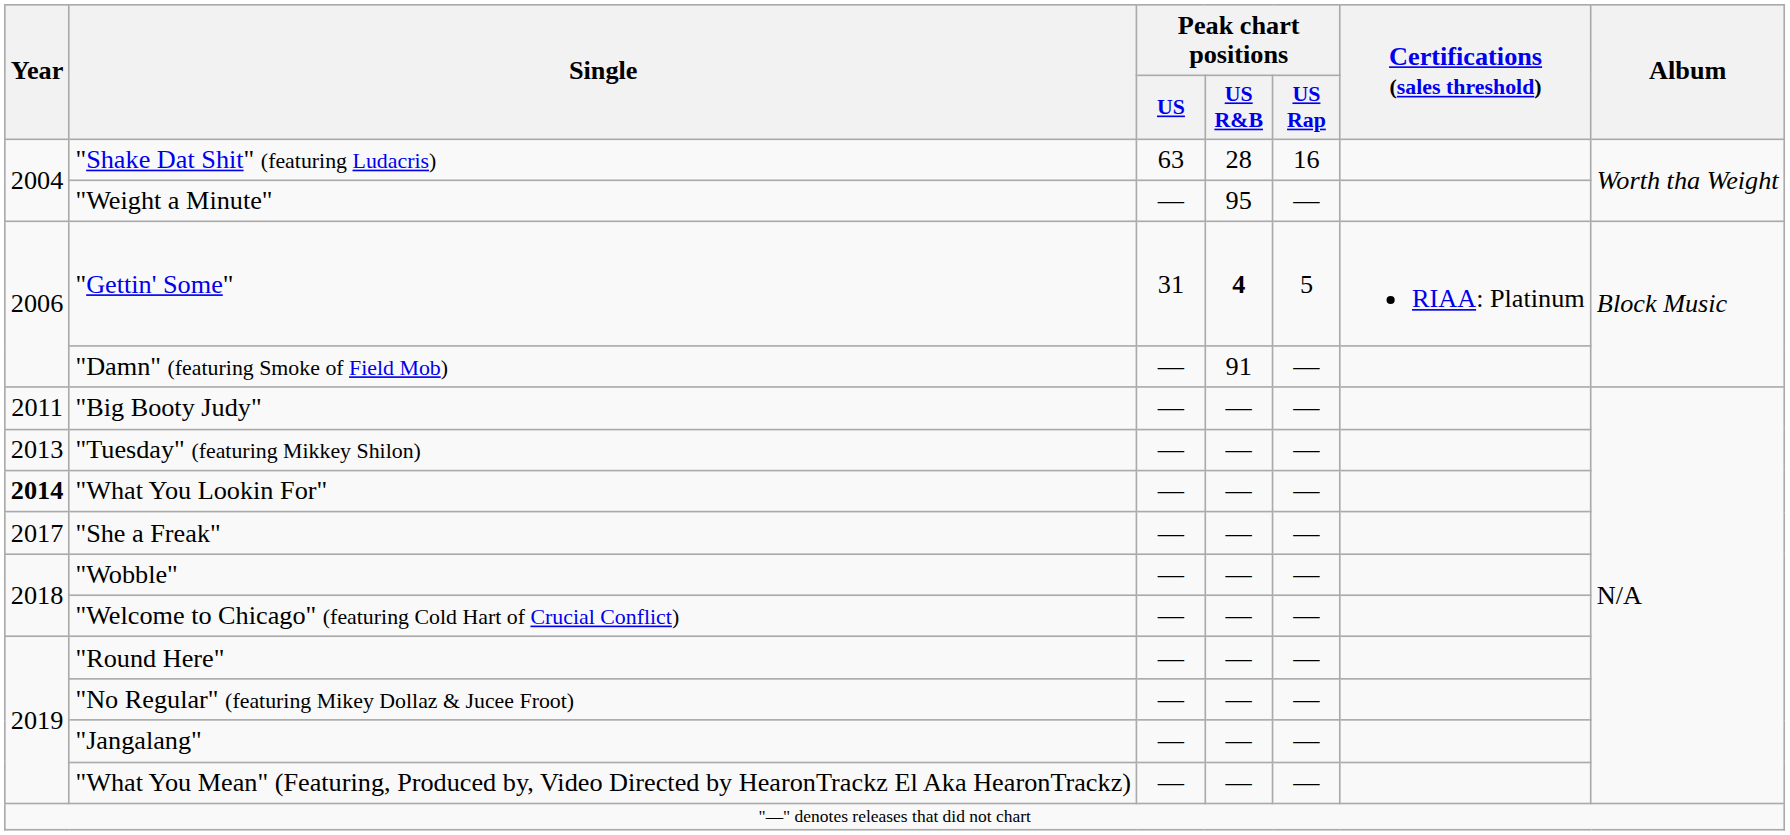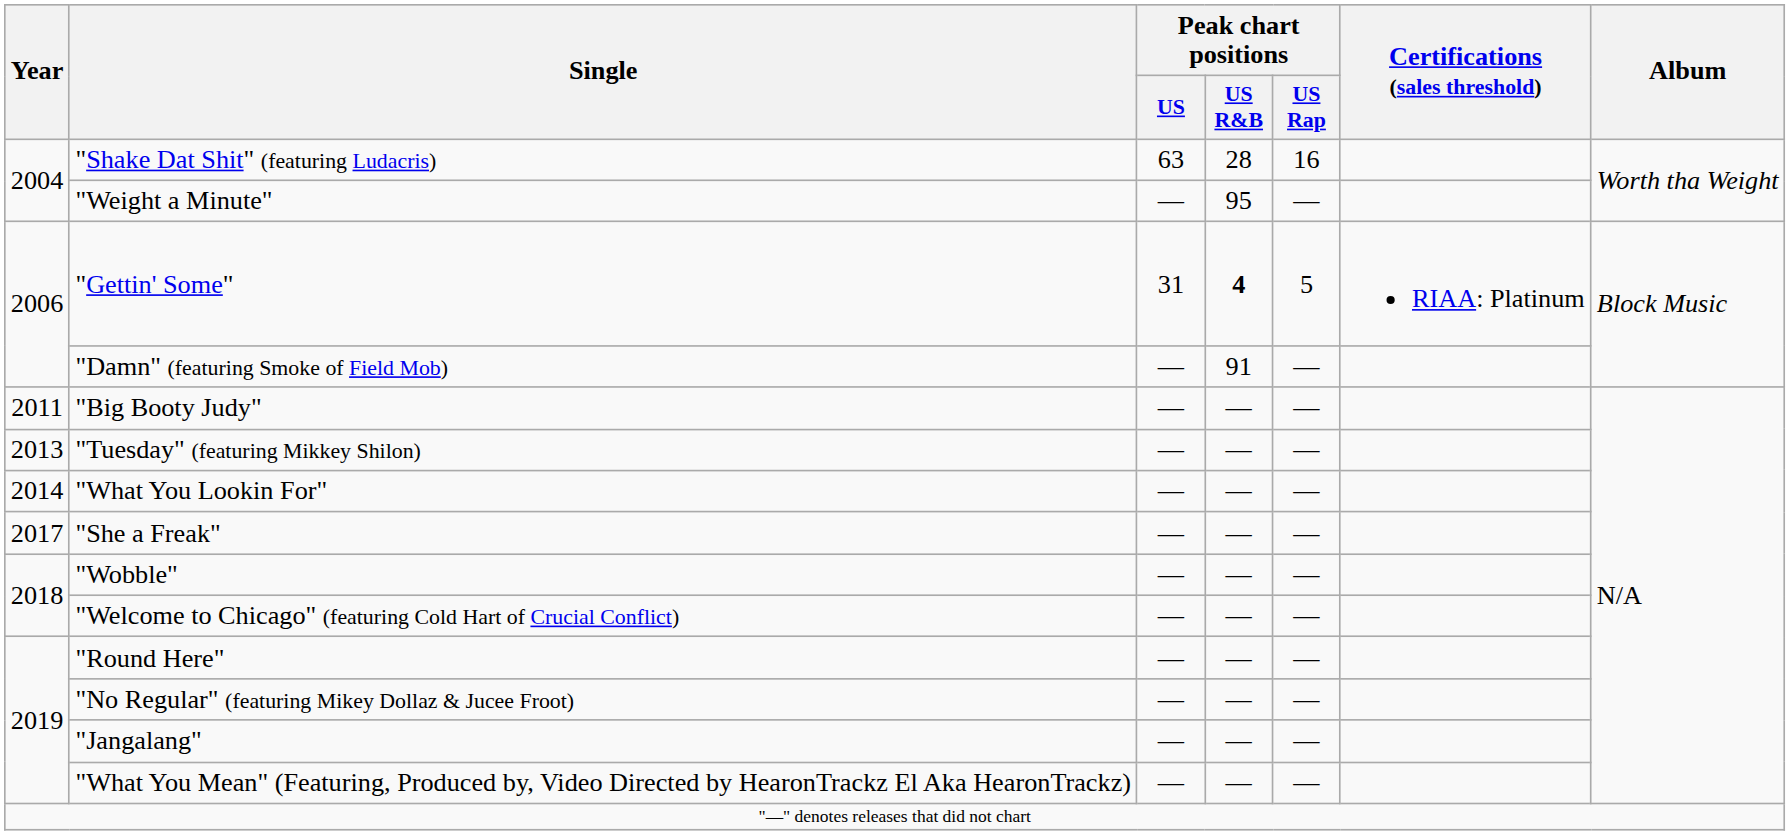(37, 490) bold -> (37, 490) normal
